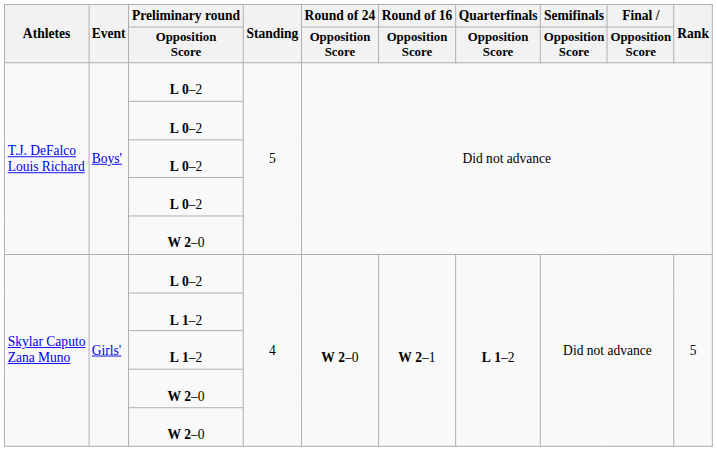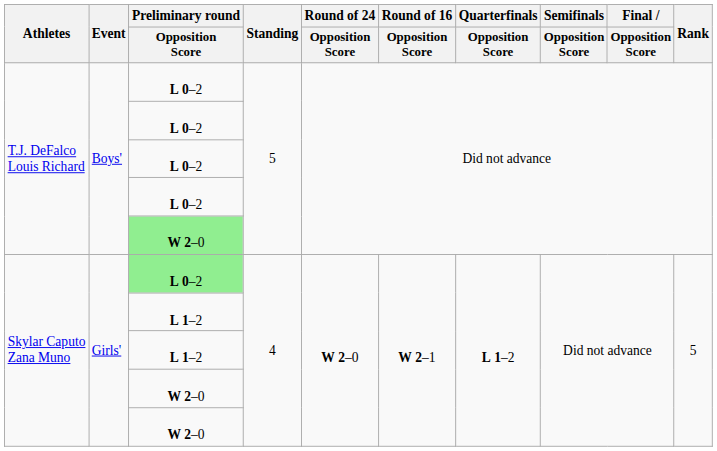(186, 243) no background -> (186, 243) lightgreen background
(186, 282) no background -> (186, 282) lightgreen background
